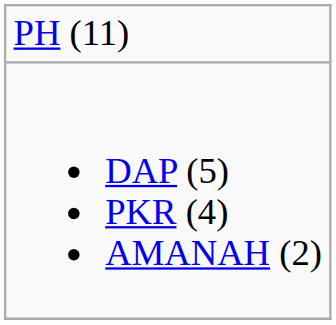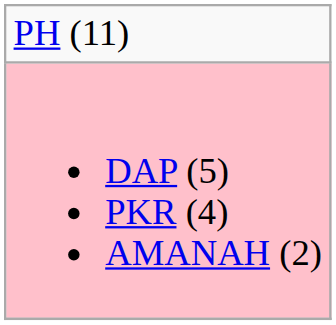(168, 211) no background -> (168, 211) pink background
